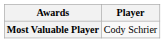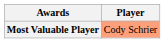(131, 29) no background -> (131, 29) lightsalmon background
